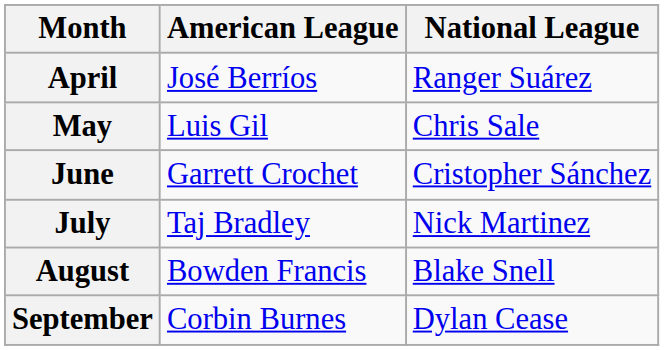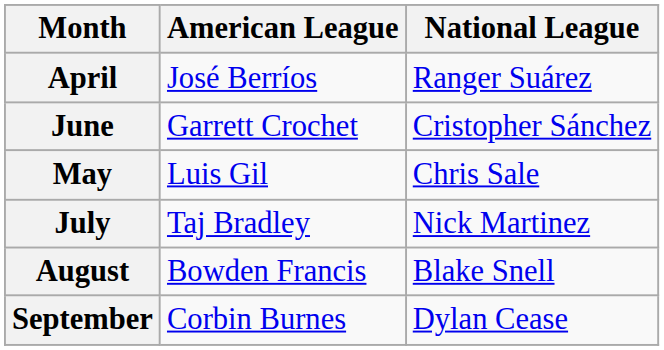rows swapped: (82, 125) <-> (82, 174)
